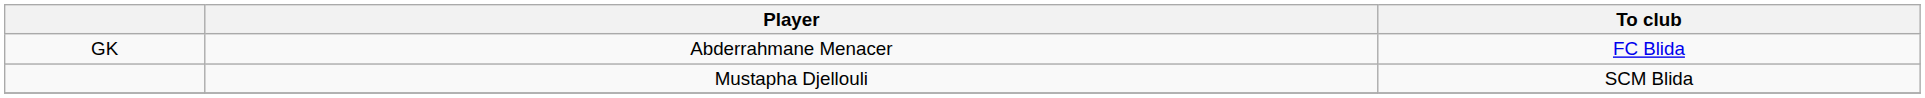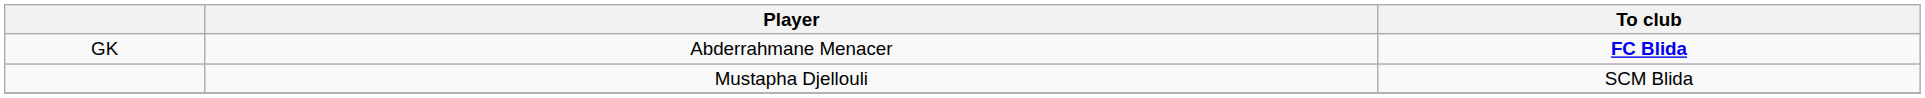(1649, 49) normal -> (1649, 49) bold
